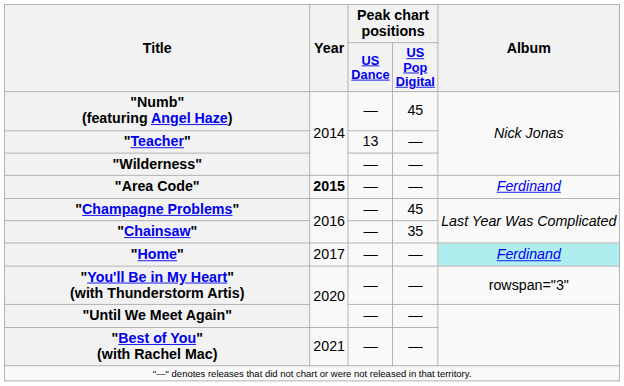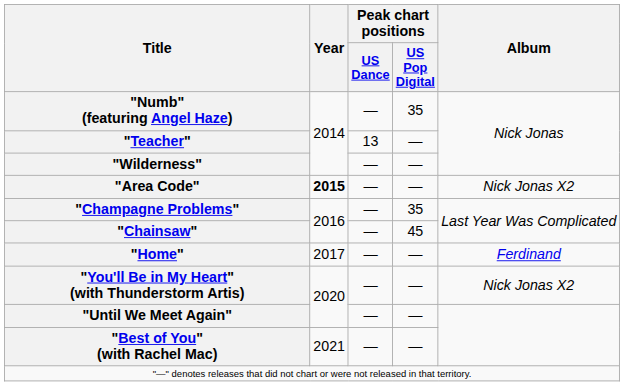(415, 111) 45 -> (415, 111) 35
(529, 186) Ferdinand -> (529, 186) Nick Jonas X2
(415, 209) 45 -> (415, 209) 35
(415, 232) 35 -> (415, 232) 45
(529, 254) paleturquoise background -> (529, 254) no background
(529, 285) rowspan="3" -> (529, 285) Nick Jonas X2
